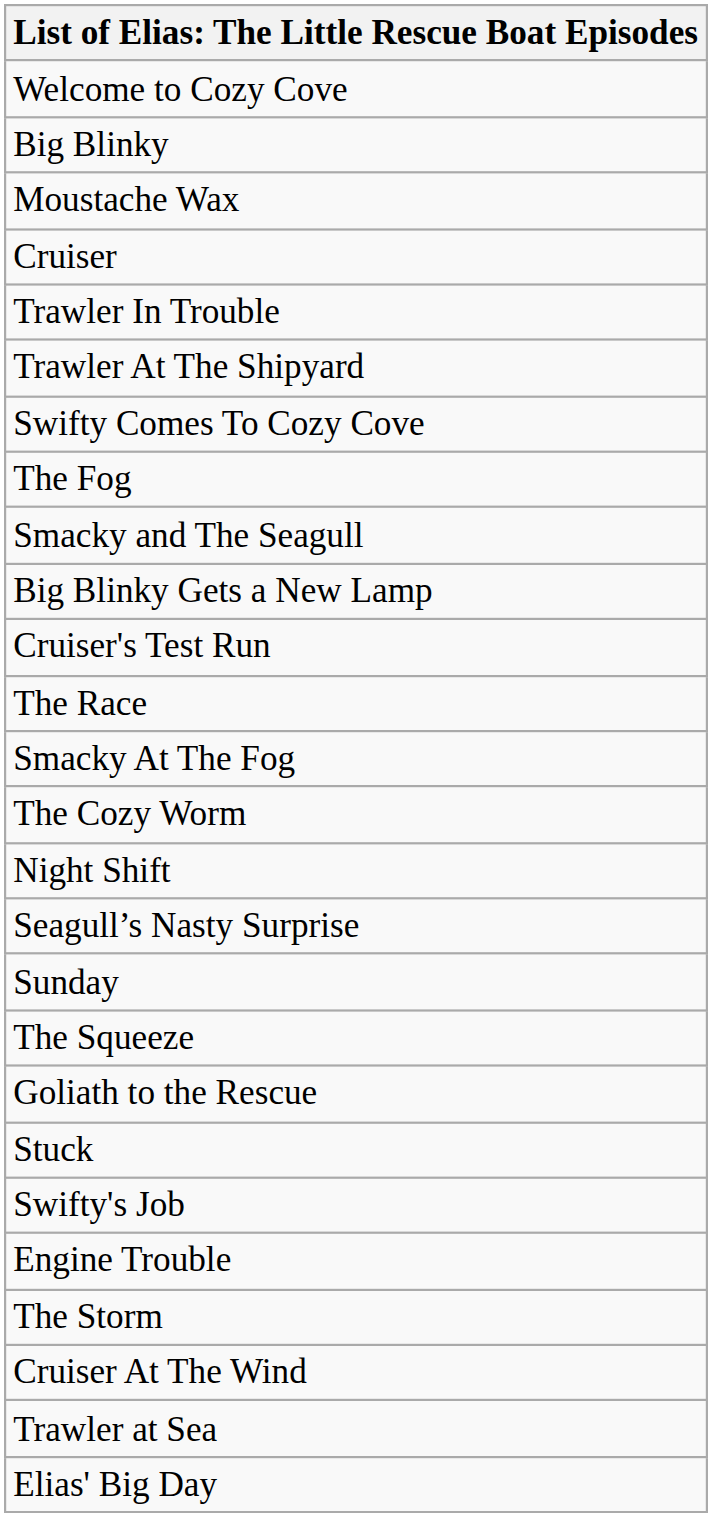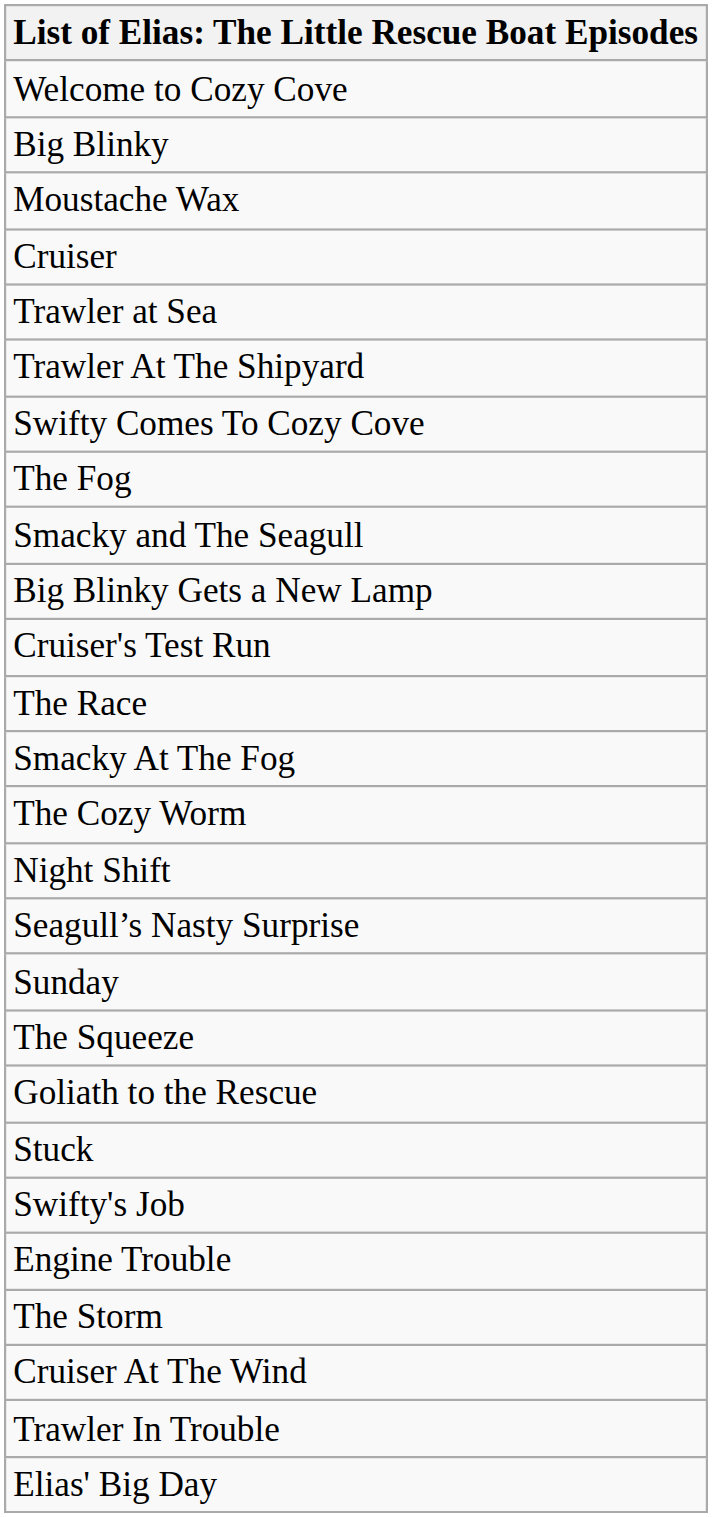(147, 311) Trawler In Trouble -> (115, 311) Trawler at Sea
(115, 1428) Trawler at Sea -> (147, 1428) Trawler In Trouble
